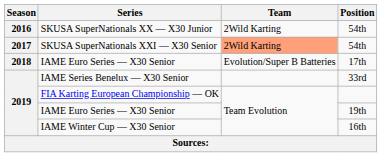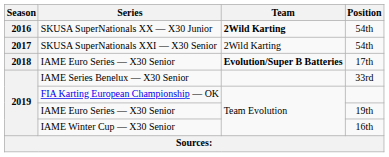(252, 28) normal -> (255, 28) bold
(252, 45) lightsalmon background -> (252, 45) no background
(280, 61) normal -> (283, 61) bold
